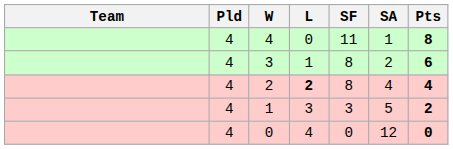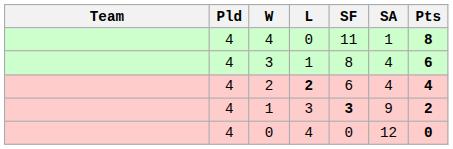(388, 63) 2 -> (388, 63) 4
(349, 86) 8 -> (349, 86) 6
(349, 109) normal -> (349, 109) bold
(388, 109) 5 -> (388, 109) 9
